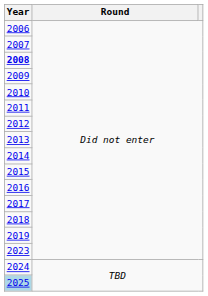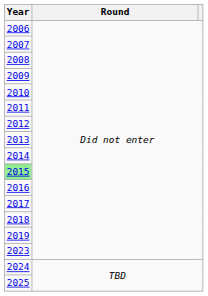(18, 60) bold -> (18, 60) normal
(18, 171) no background -> (18, 171) lightgreen background
(18, 283) lightblue background -> (18, 283) no background
